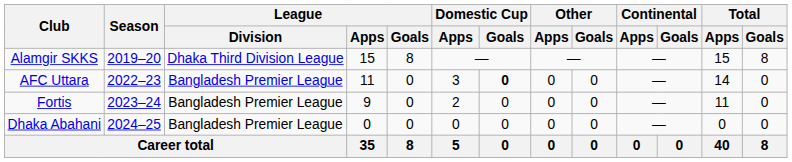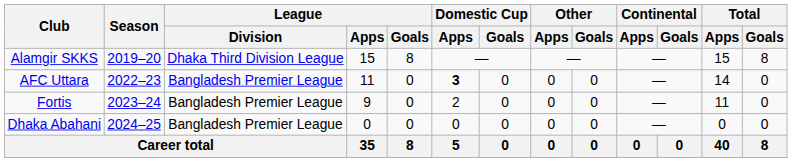(456, 80) normal -> (456, 80) bold
(505, 80) bold -> (505, 80) normal
